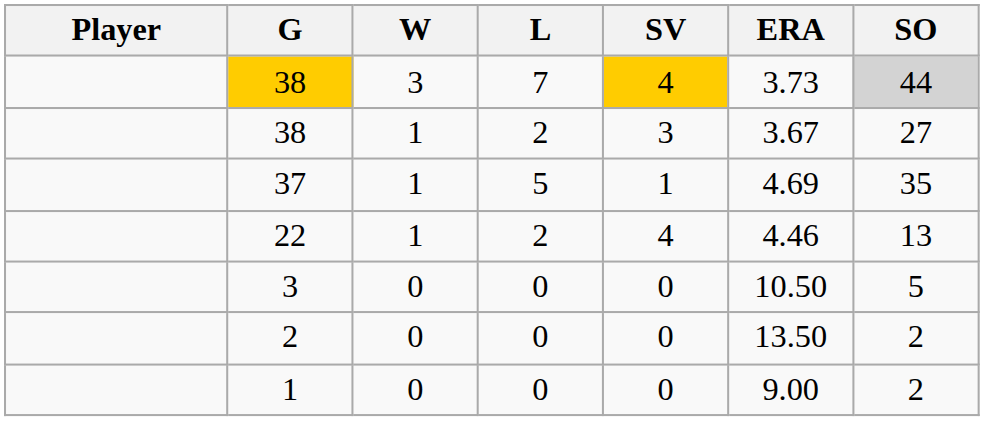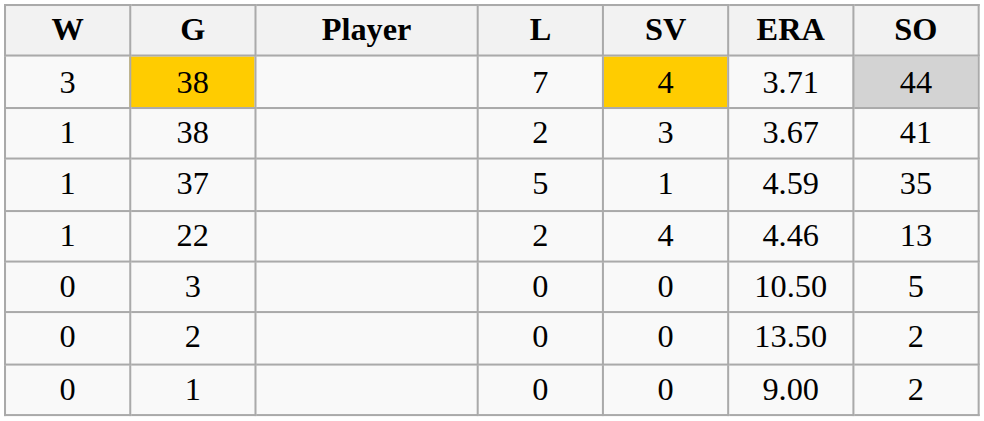columns swapped: (116, 30) <-> (415, 30)
(791, 81) 3.73 -> (791, 81) 3.71
(916, 132) 27 -> (916, 132) 41
(791, 183) 4.69 -> (791, 183) 4.59
